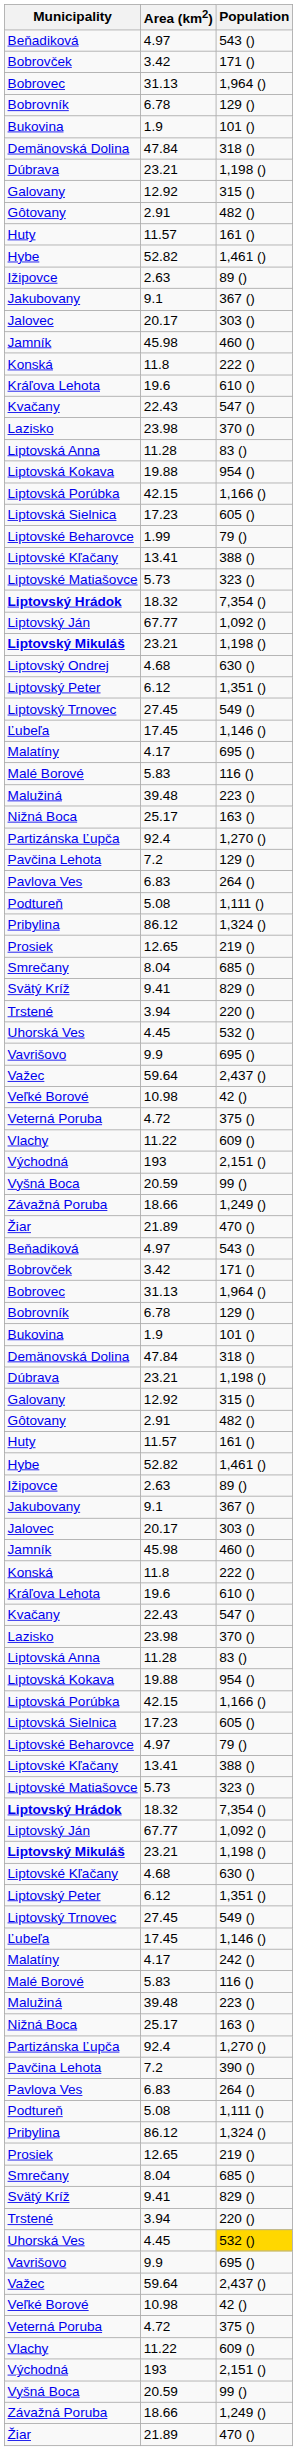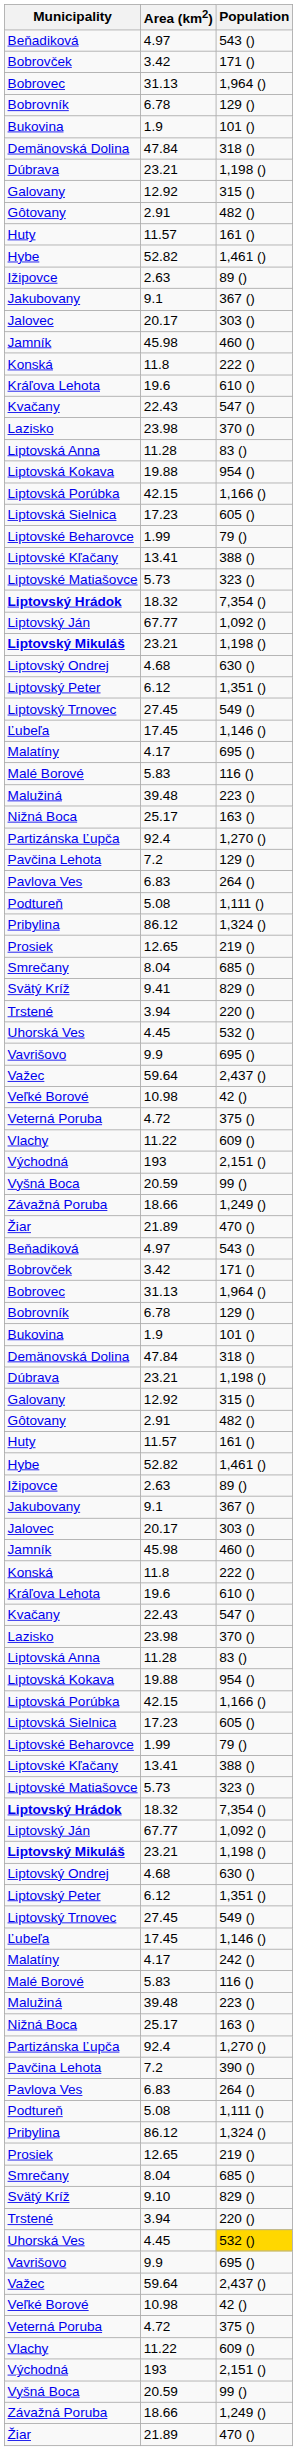(157, 1744) 4.97 -> (157, 1744) 1.99
(63, 1873) Liptovské Kľačany -> (58, 1873) Liptovský Ondrej
(157, 2197) 9.41 -> (157, 2197) 9.10
